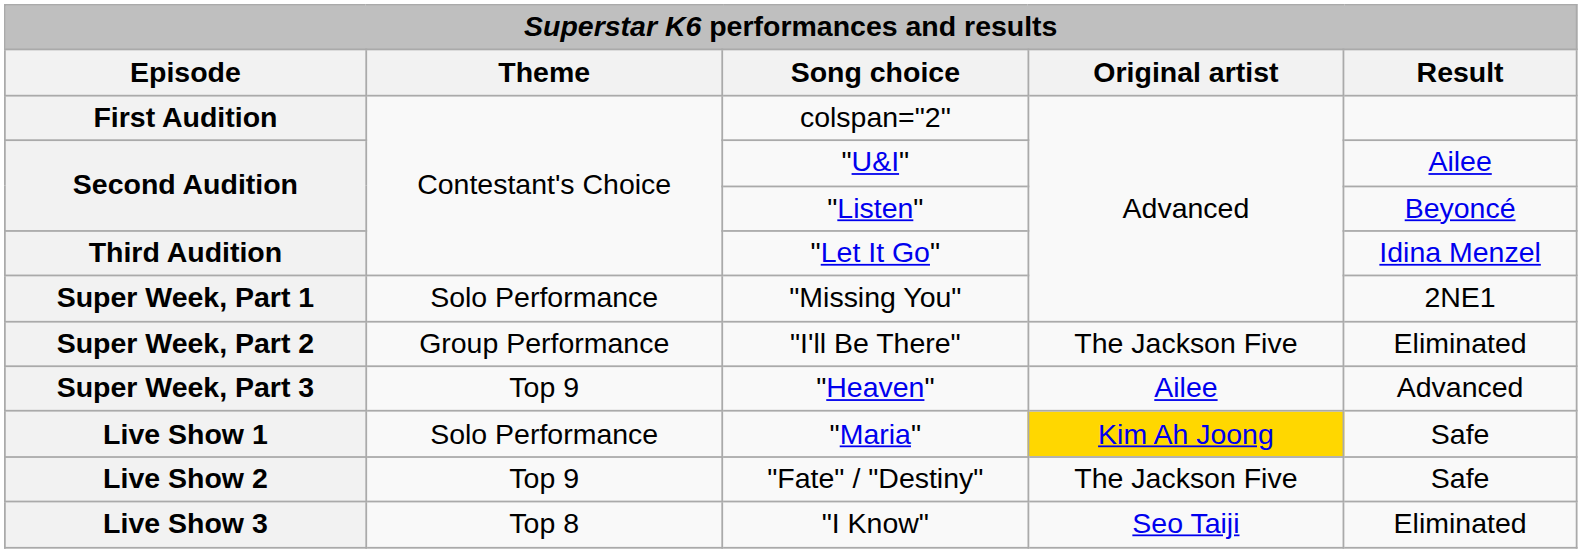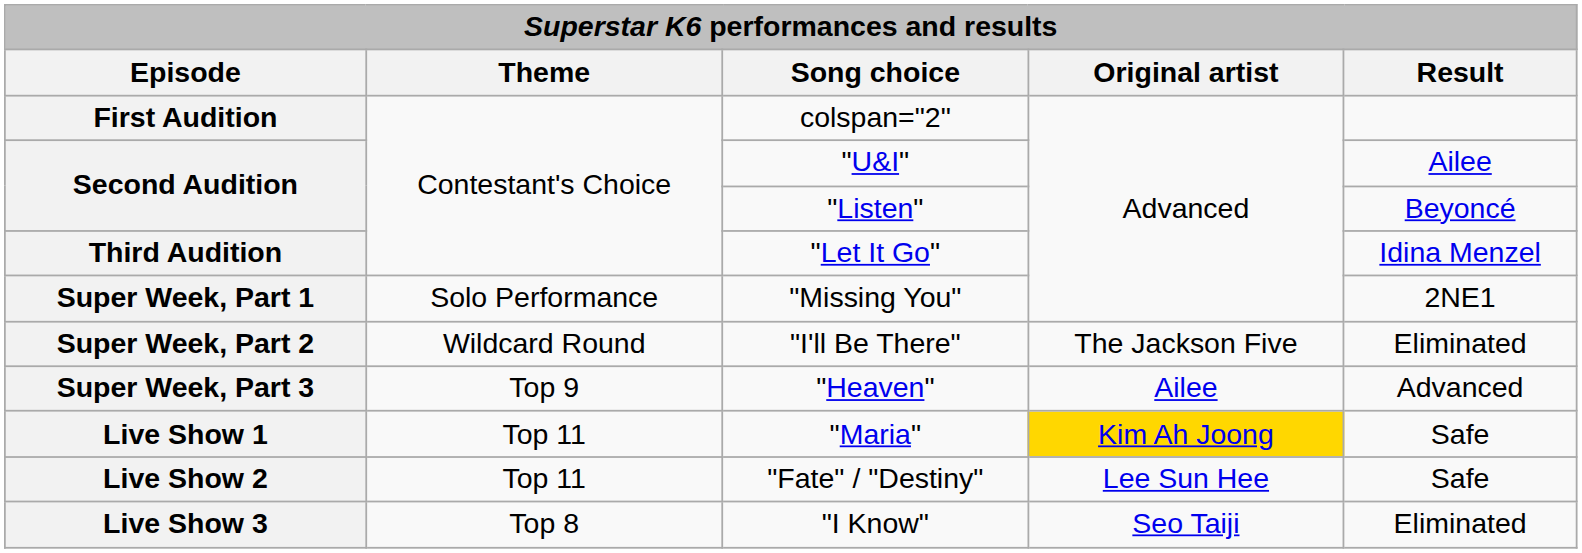(544, 343) Group Performance -> (544, 343) Wildcard Round
(544, 433) Solo Performance -> (544, 433) Top 11
(544, 478) Top 9 -> (544, 478) Top 11
(1186, 478) The Jackson Five -> (1186, 478) Lee Sun Hee
